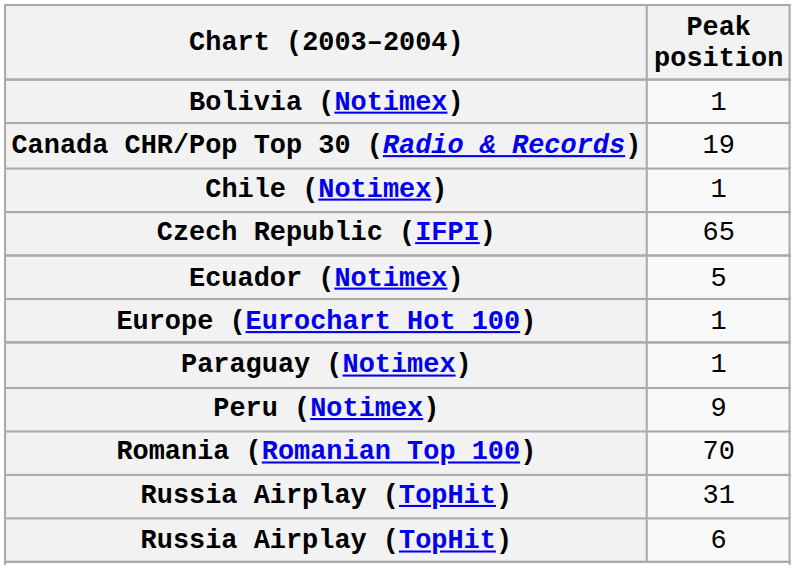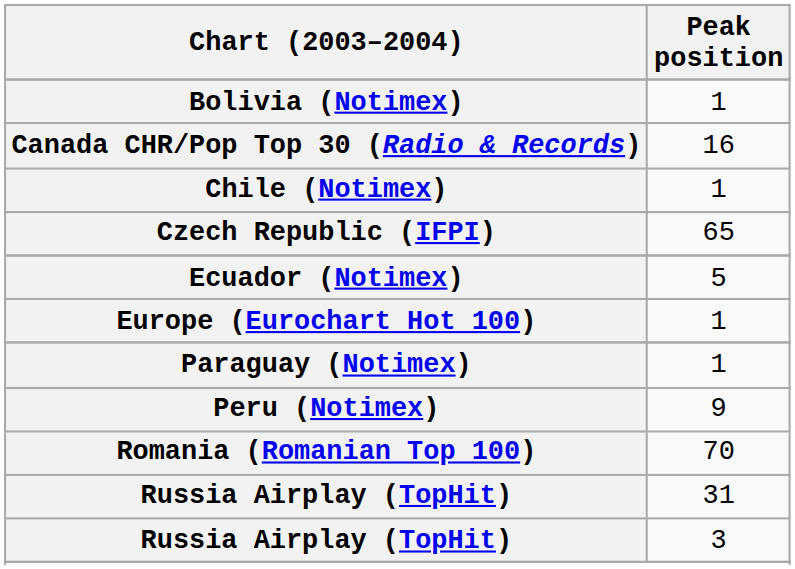(719, 146) 19 -> (719, 146) 16
(719, 540) 6 -> (719, 540) 3
